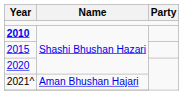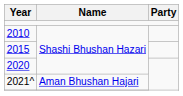(18, 33) bold -> (18, 33) normal
